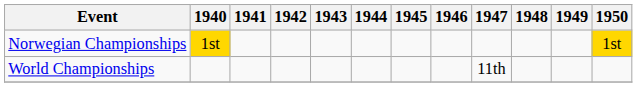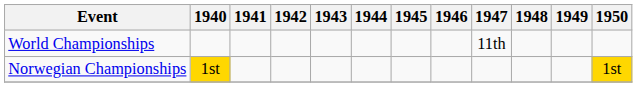rows swapped: (81, 69) <-> (97, 43)
